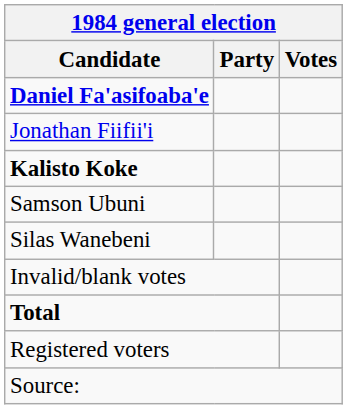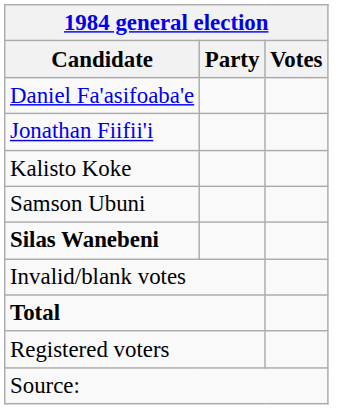(109, 95) bold -> (102, 95) normal
(74, 167) bold -> (71, 167) normal
(80, 240) normal -> (84, 240) bold
